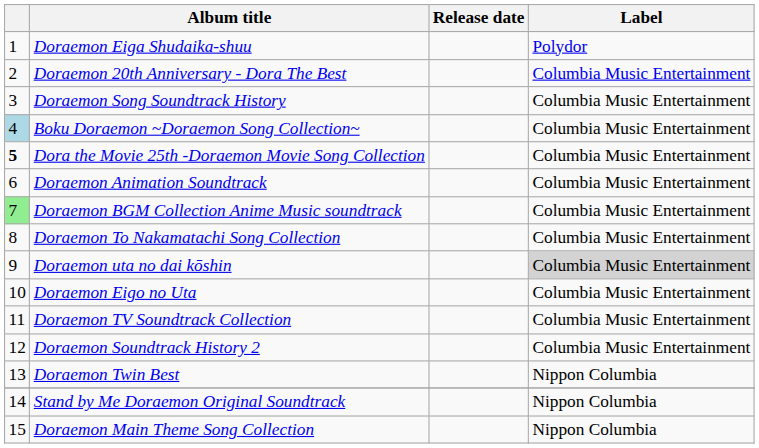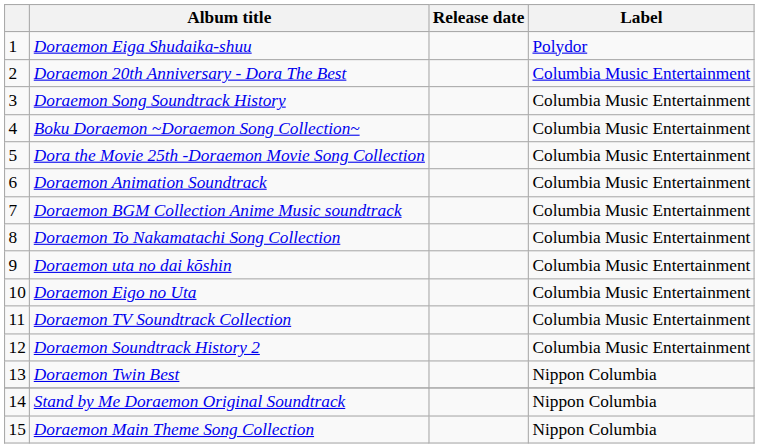(13, 127) lightblue background -> (13, 127) no background
(13, 155) bold -> (13, 155) normal
(13, 210) lightgreen background -> (13, 210) no background
(641, 264) lightgrey background -> (641, 264) no background
